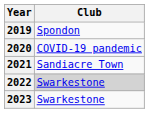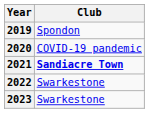(80, 65) normal -> (80, 65) bold
(71, 82) lightgrey background -> (71, 82) no background
